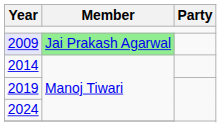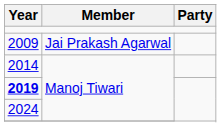(23, 44) lavender background -> (23, 44) no background
(108, 44) lightgreen background -> (108, 44) no background
(23, 88) normal -> (23, 88) bold
